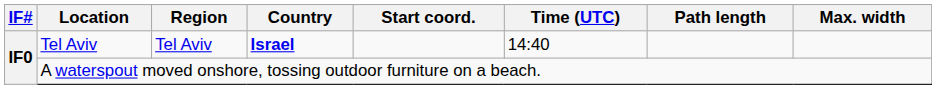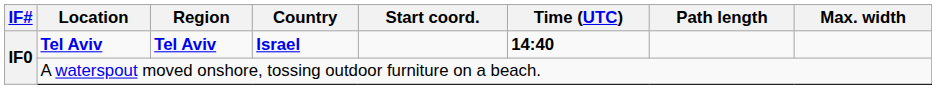(69, 44) normal -> (71, 44) bold
(183, 44) normal -> (185, 44) bold
(529, 44) normal -> (533, 44) bold
